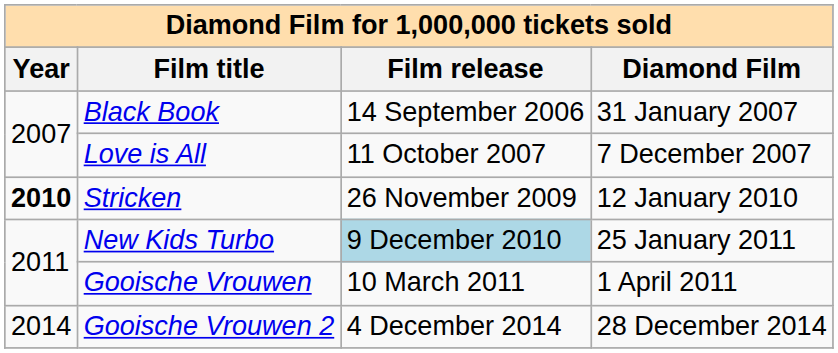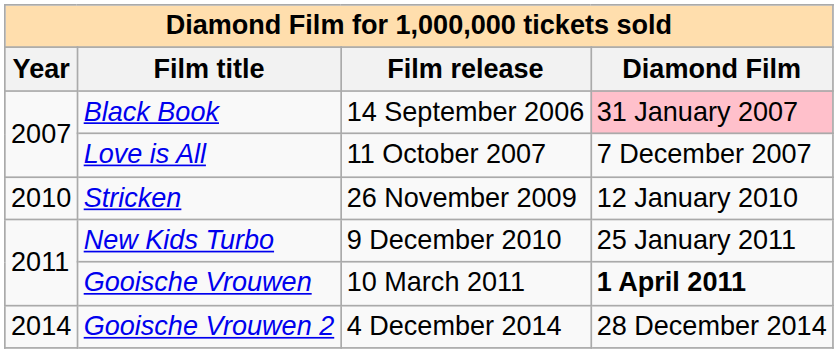(697, 111) no background -> (697, 111) pink background
(41, 197) bold -> (41, 197) normal
(454, 240) lightblue background -> (454, 240) no background
(667, 283) normal -> (671, 283) bold
